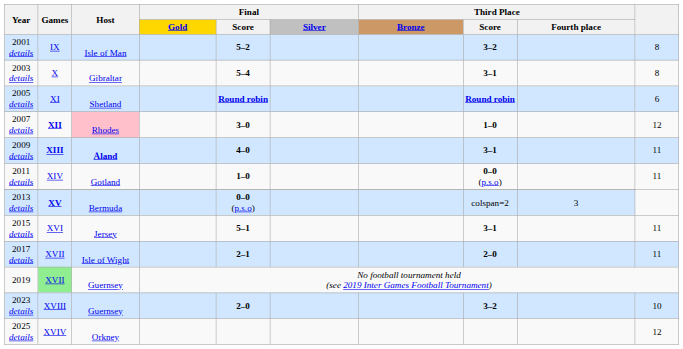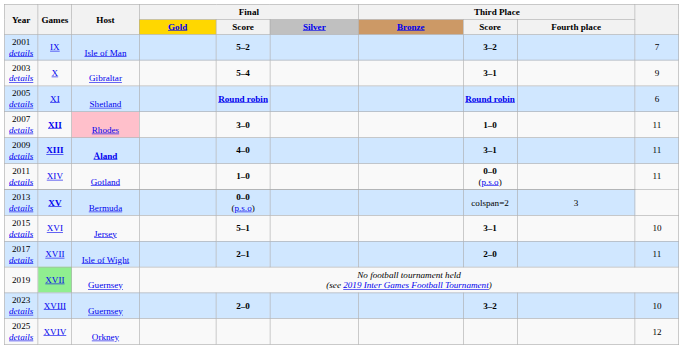(657, 47) 8 -> (657, 47) 7
(657, 73) 8 -> (657, 73) 9
(657, 125) 12 -> (657, 125) 11
(657, 228) 11 -> (657, 228) 10
